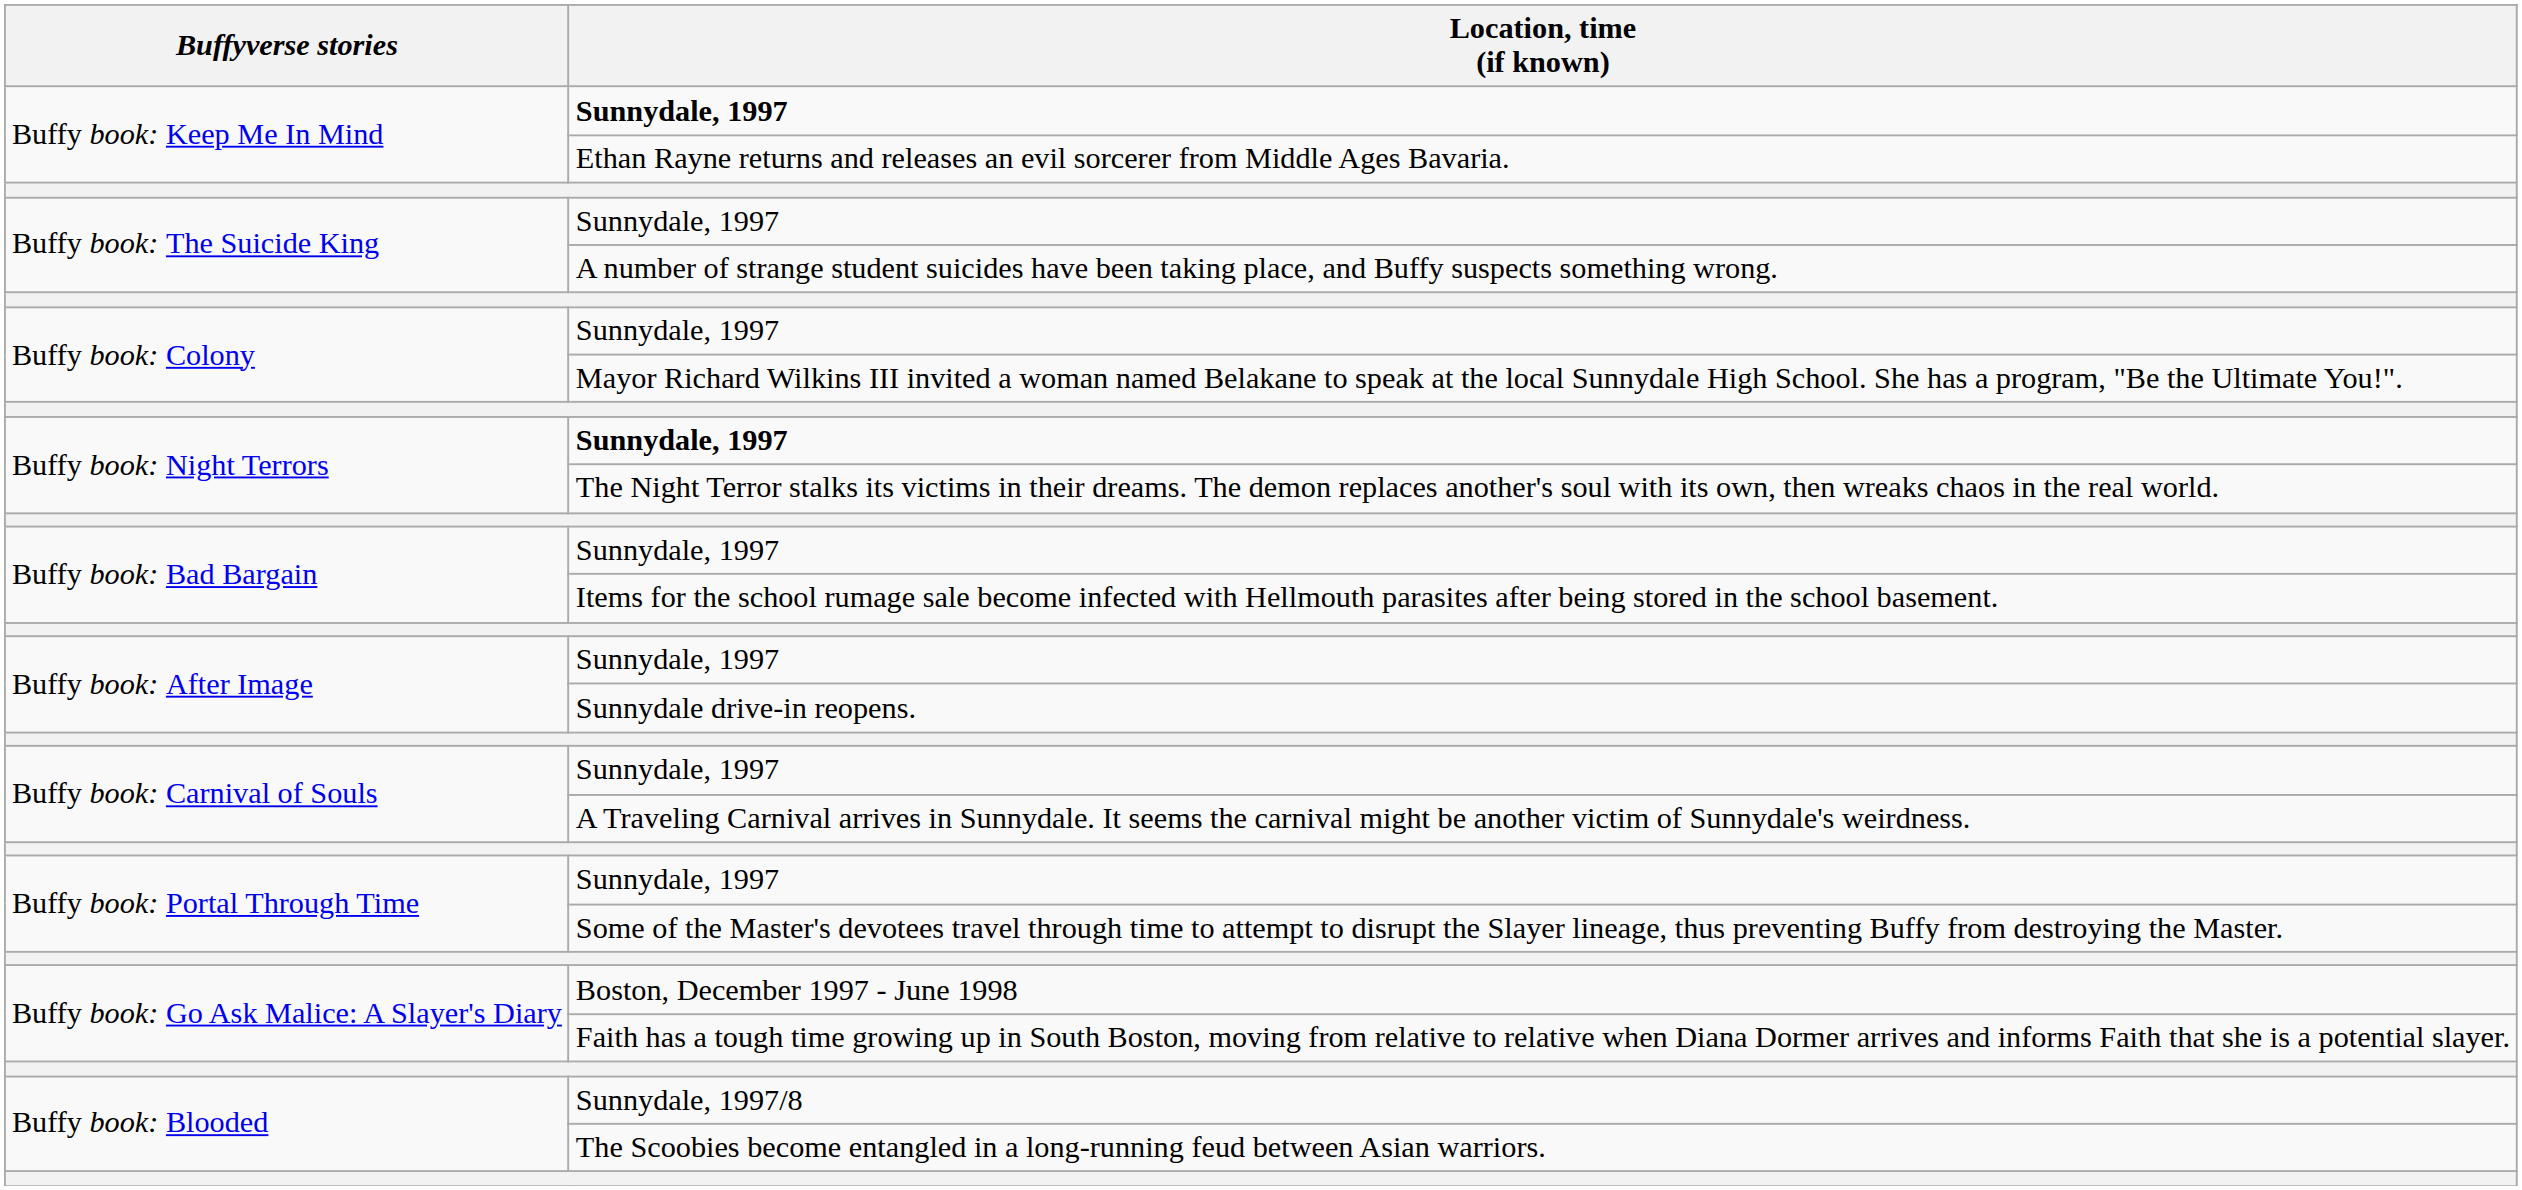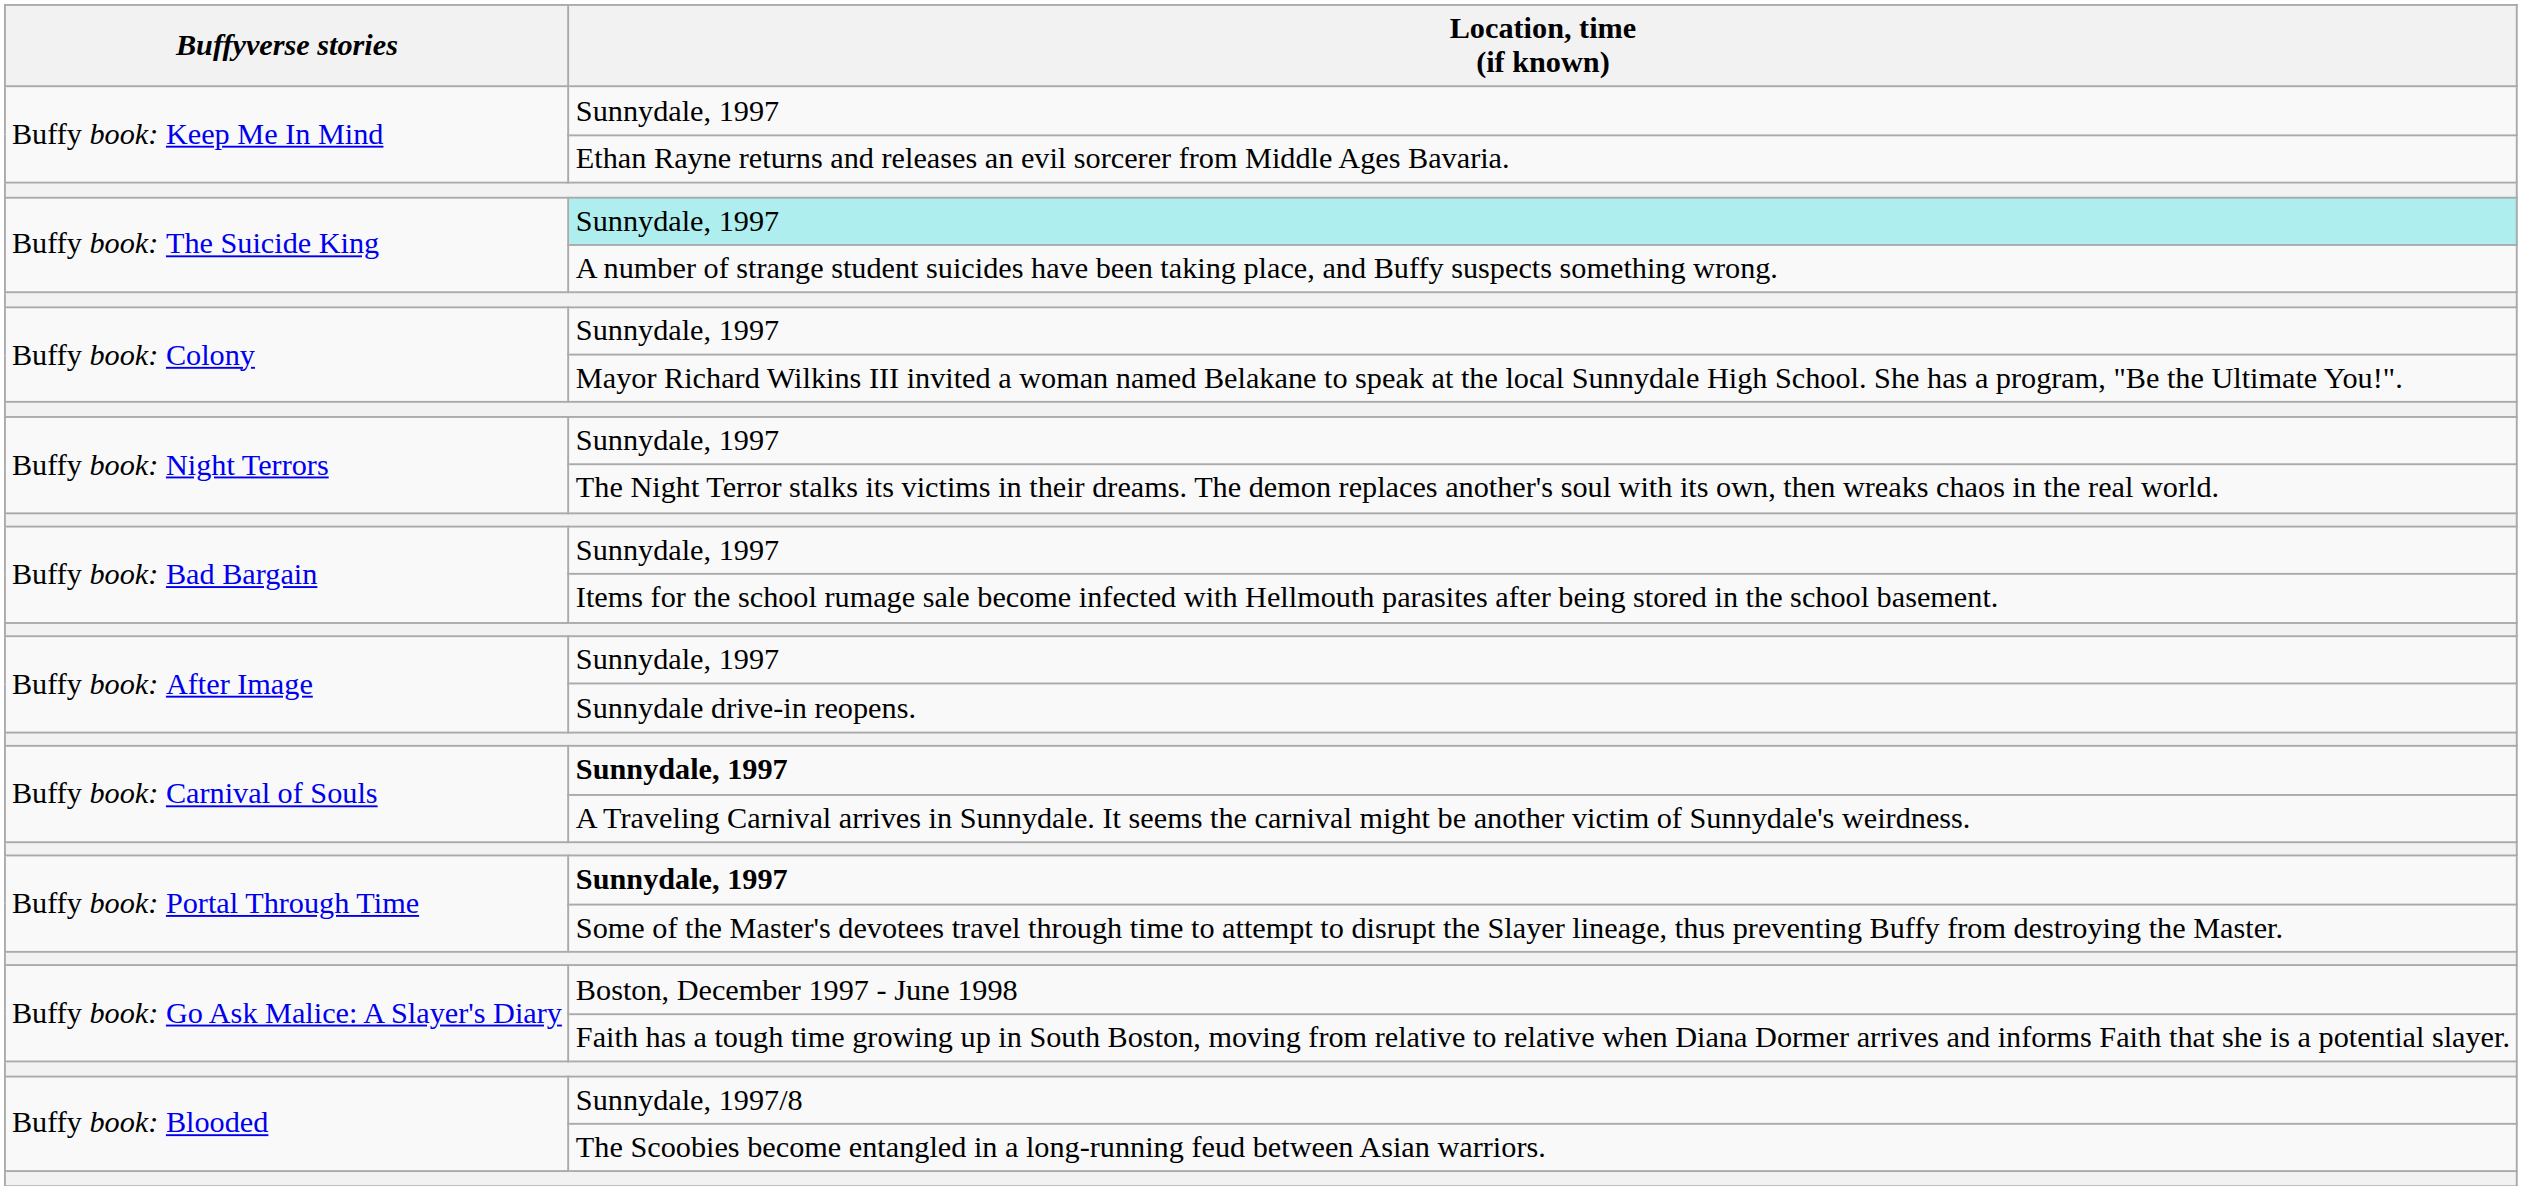(682, 110) bold -> (678, 110) normal
(678, 220) no background -> (678, 220) paleturquoise background
(682, 440) bold -> (678, 440) normal
(678, 769) normal -> (682, 769) bold
(678, 879) normal -> (682, 879) bold
